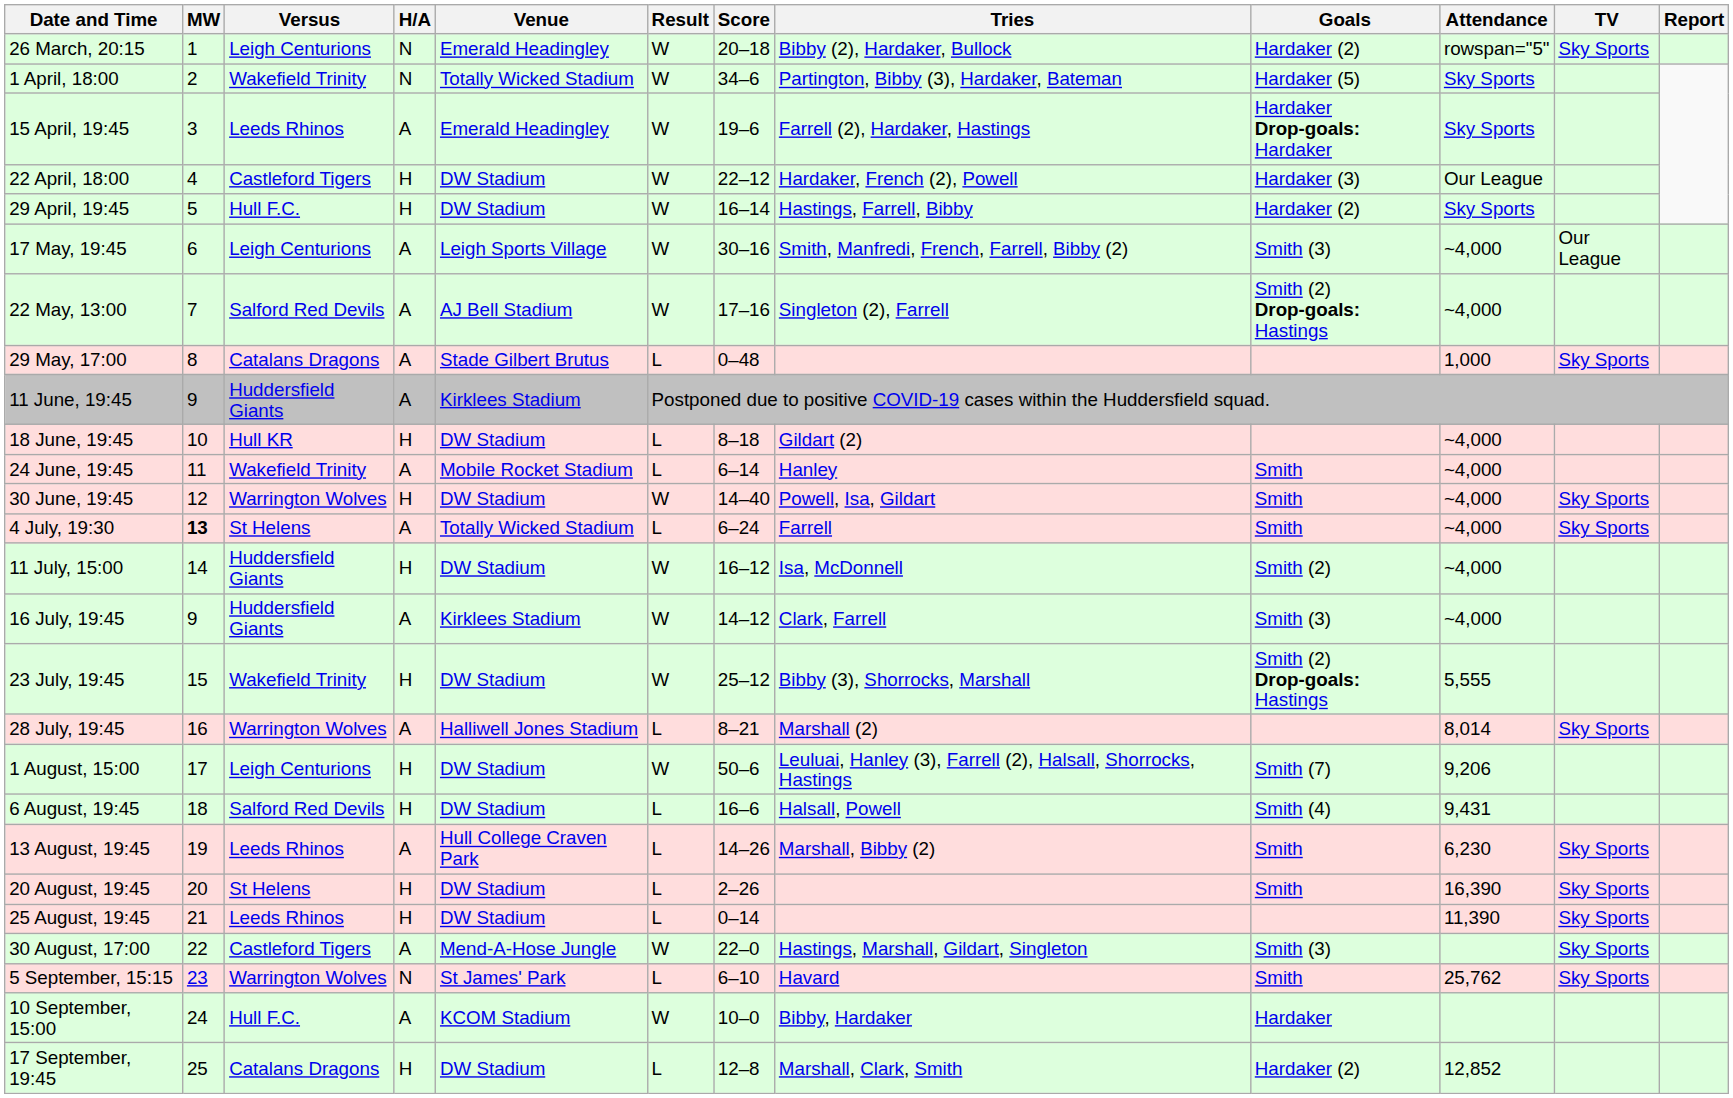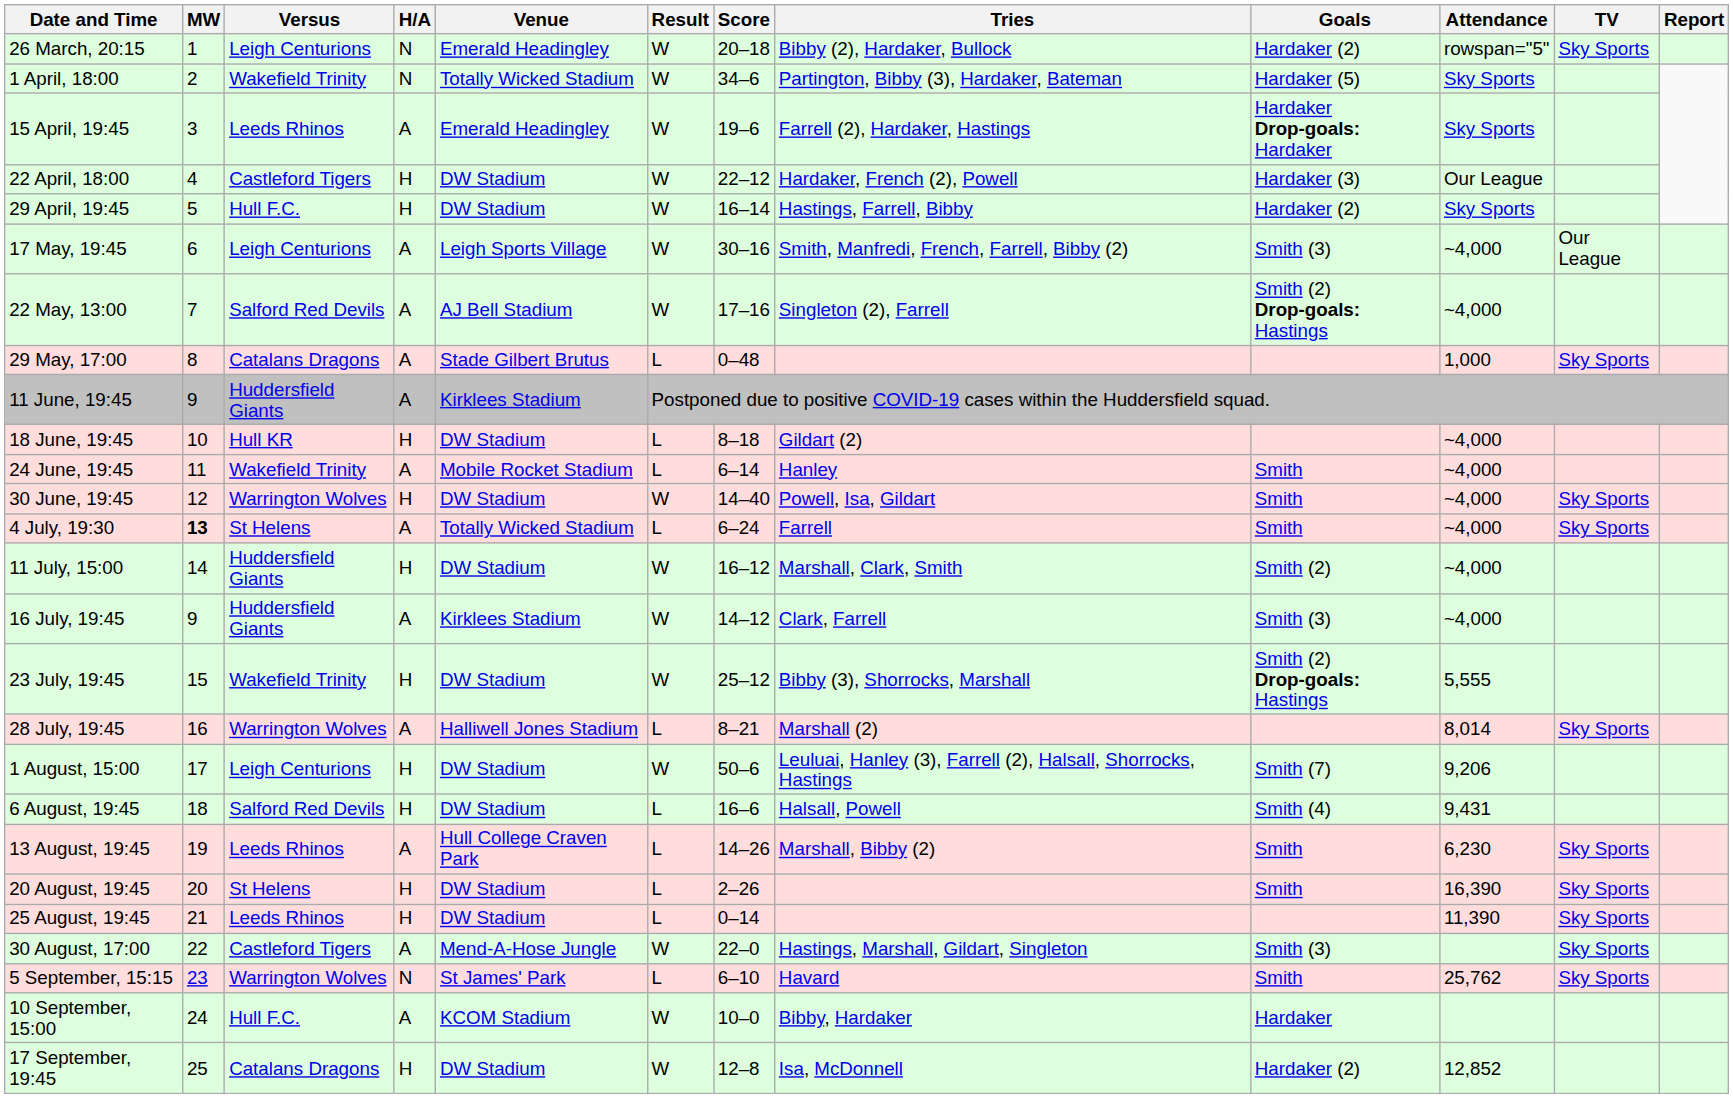(841, 568) Isa, McDonnell -> (871, 568) Marshall, Clark, Smith
(657, 1068) L -> (660, 1068) W
(871, 1068) Marshall, Clark, Smith -> (841, 1068) Isa, McDonnell
